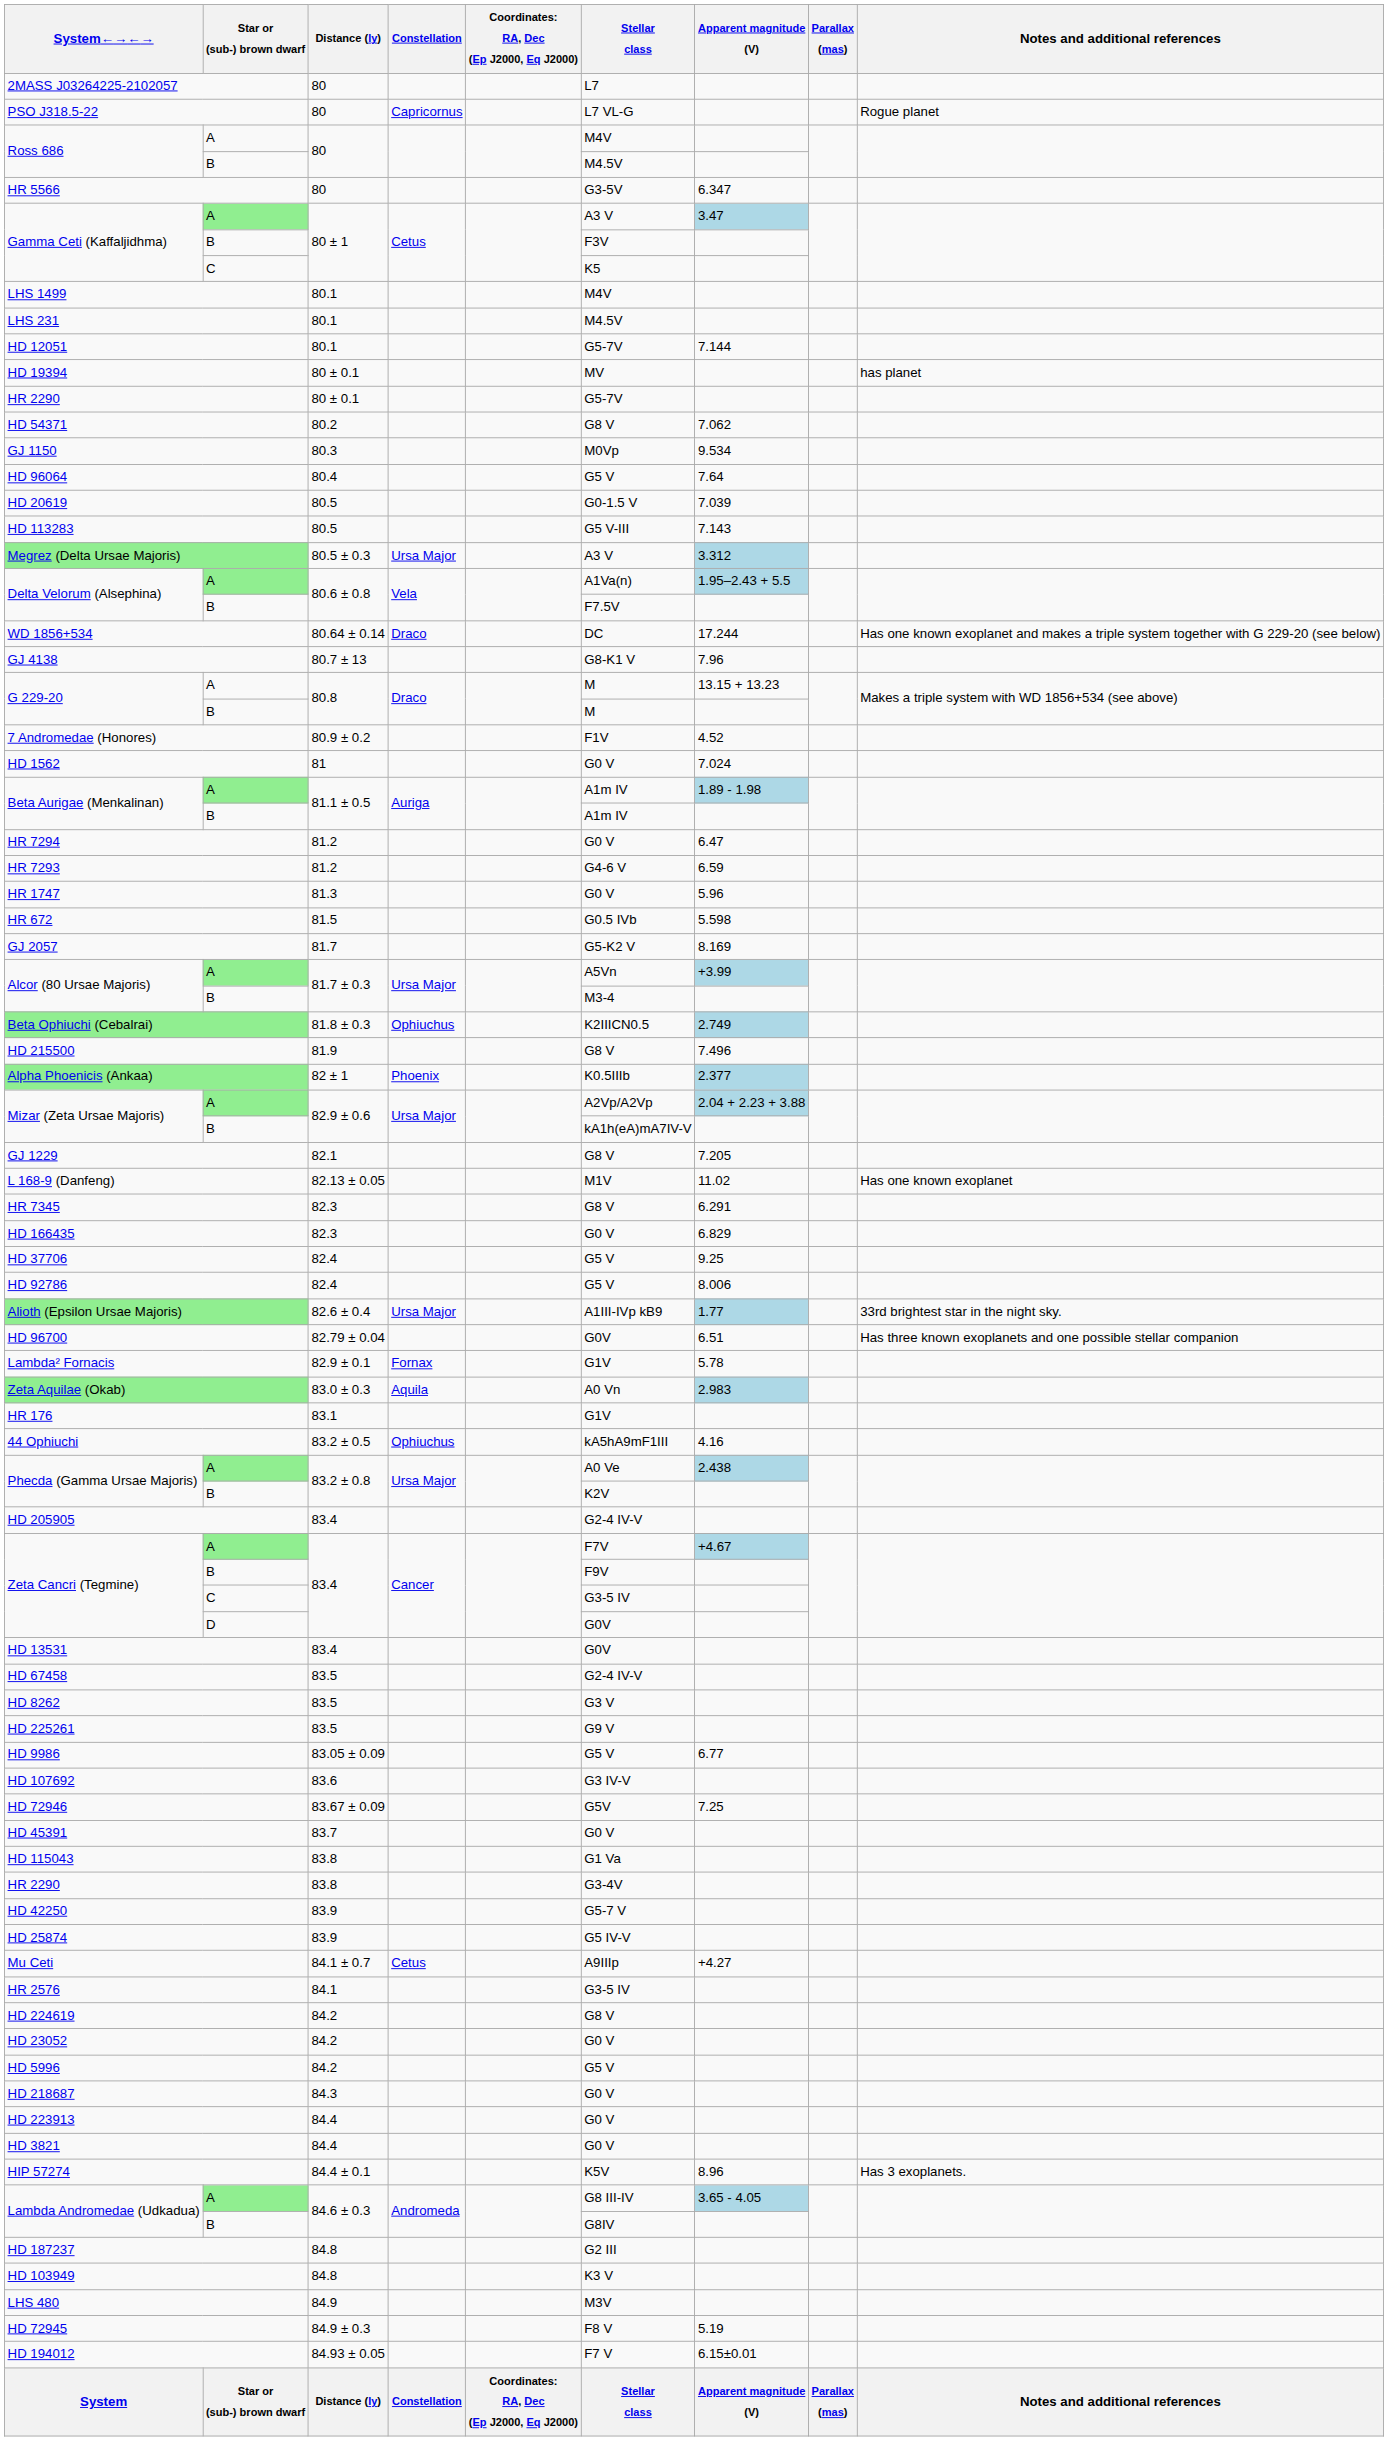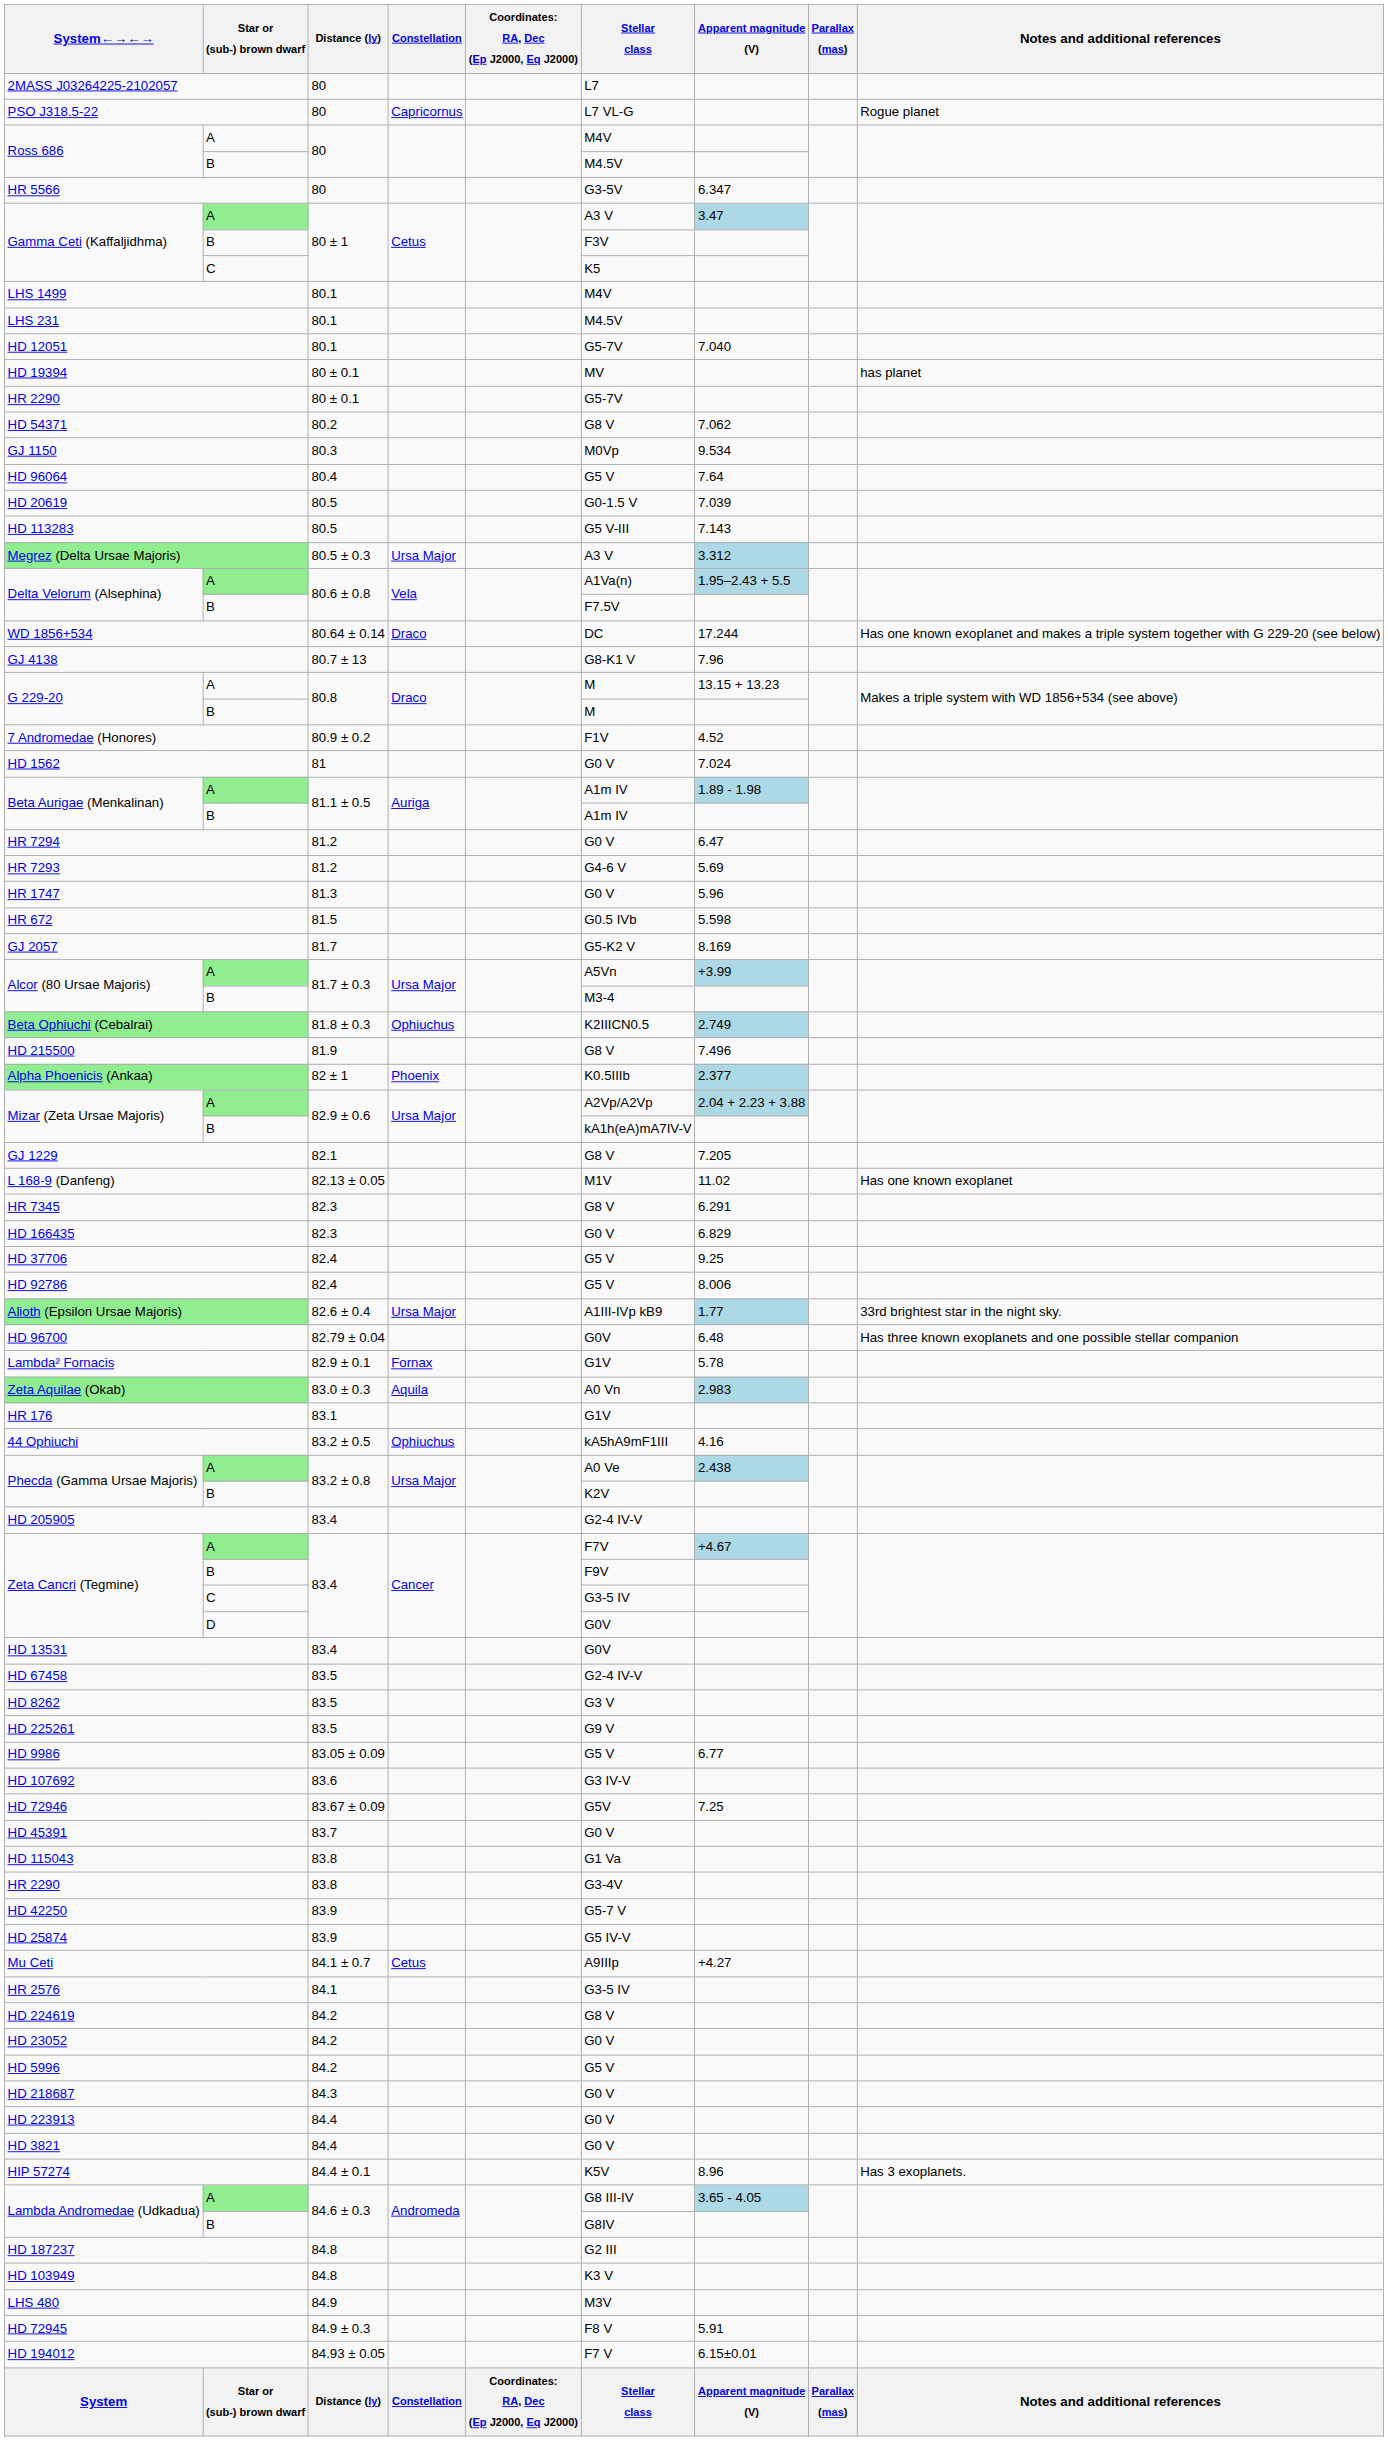(714, 346) 7.144 -> (714, 346) 7.040
(711, 868) 6.59 -> (711, 868) 5.69
(711, 1337) 6.51 -> (711, 1337) 6.48
(711, 2328) 5.19 -> (711, 2328) 5.91
